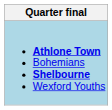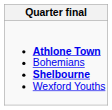(56, 69) lightblue background -> (56, 69) no background
